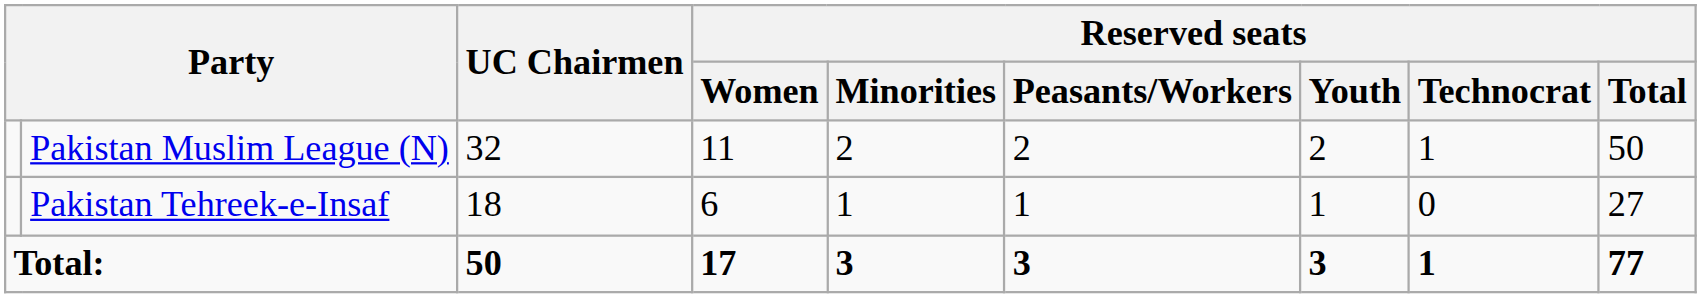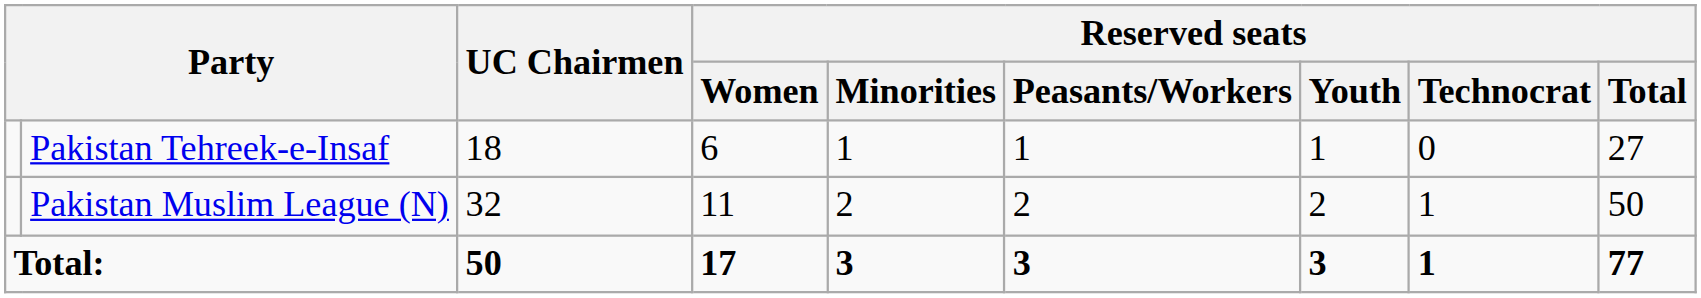rows swapped: (240, 147) <-> (210, 205)
